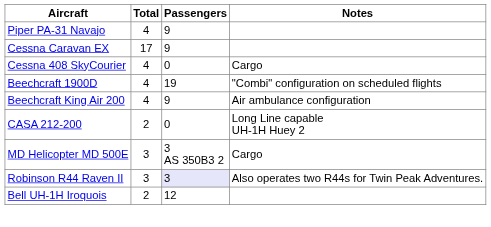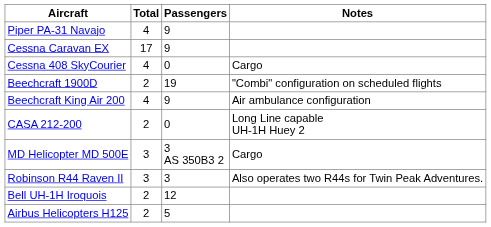(146, 83) 4 -> (146, 83) 2
(167, 178) lavender background -> (167, 178) no background
+ row: (68, 213)
